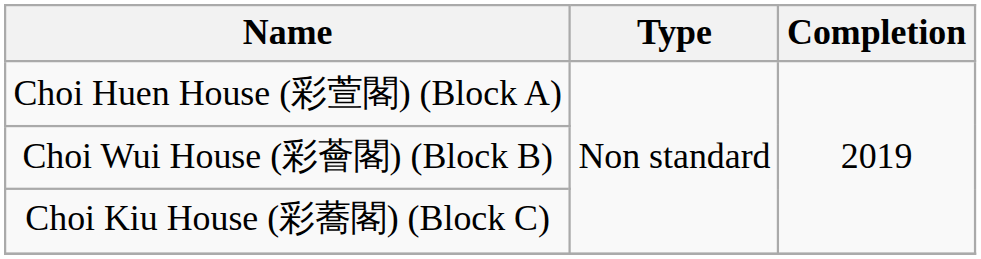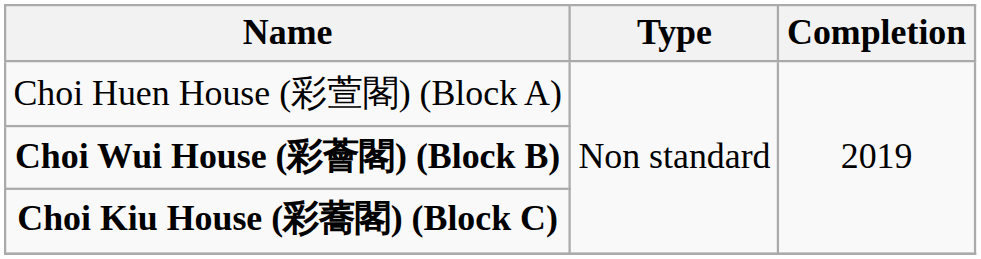(288, 155) normal -> (288, 155) bold
(288, 219) normal -> (288, 219) bold
